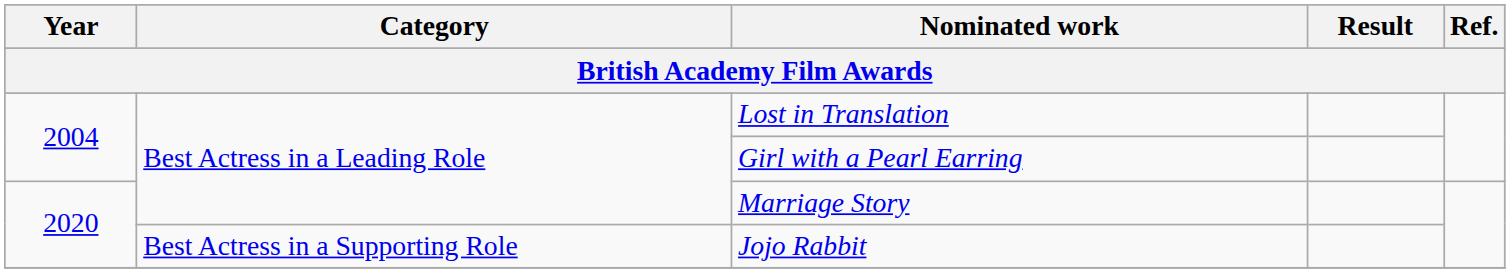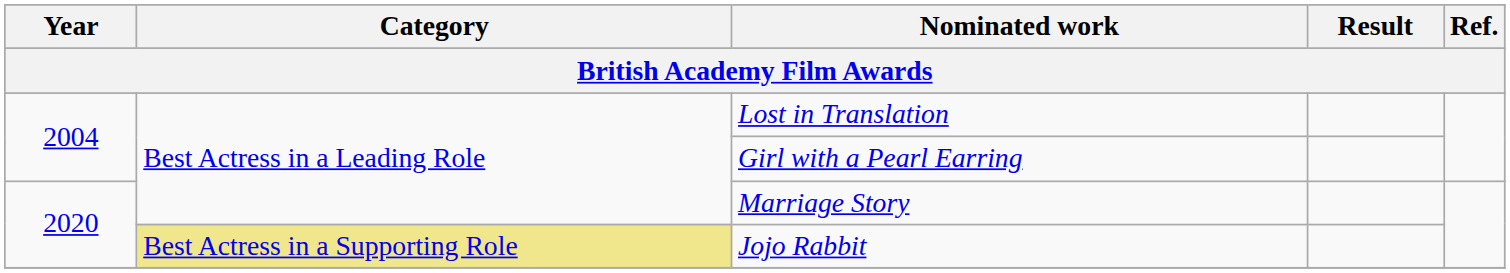(330, 245) no background -> (330, 245) khaki background
